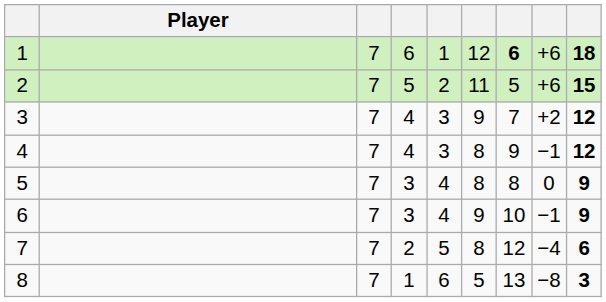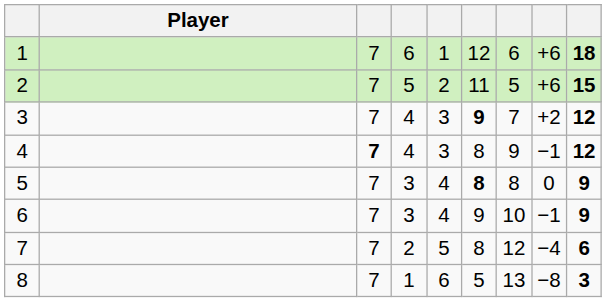(514, 53) bold -> (514, 53) normal
(479, 118) normal -> (479, 118) bold
(374, 150) normal -> (374, 150) bold
(479, 183) normal -> (479, 183) bold
